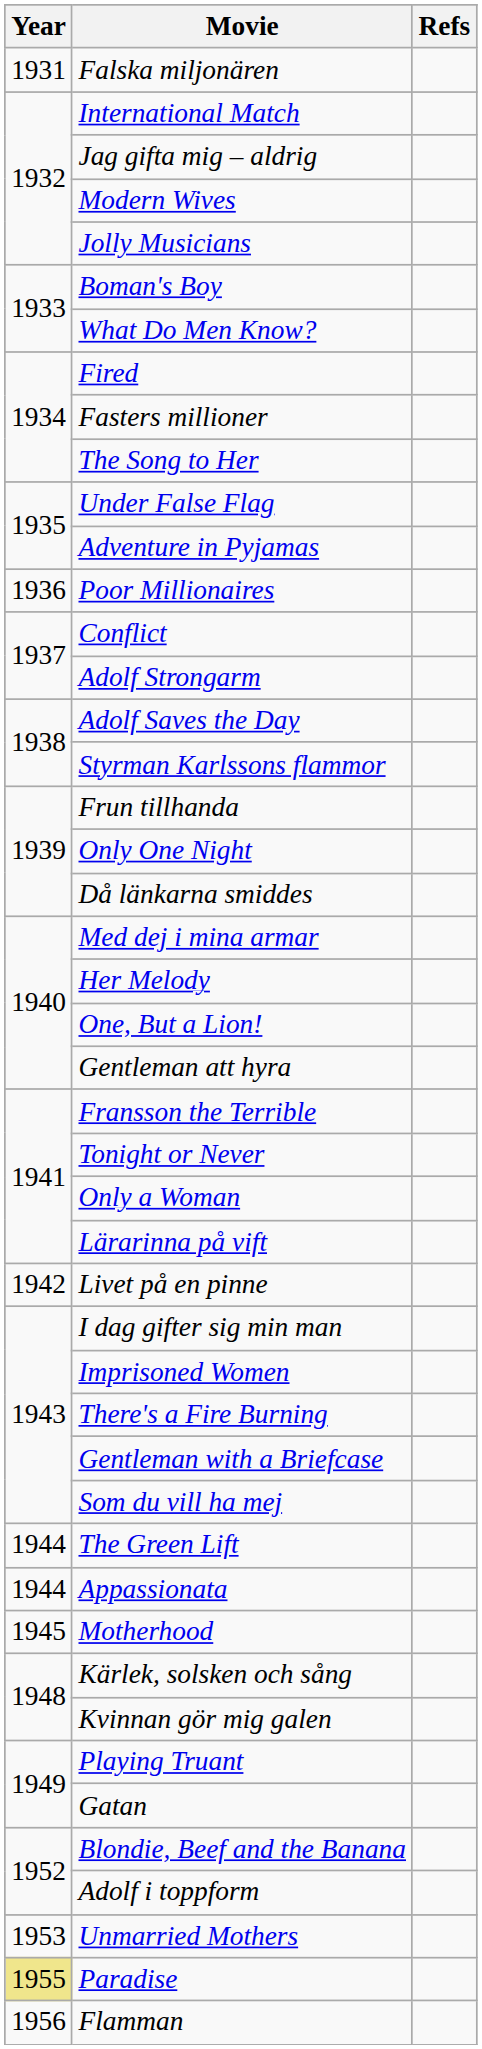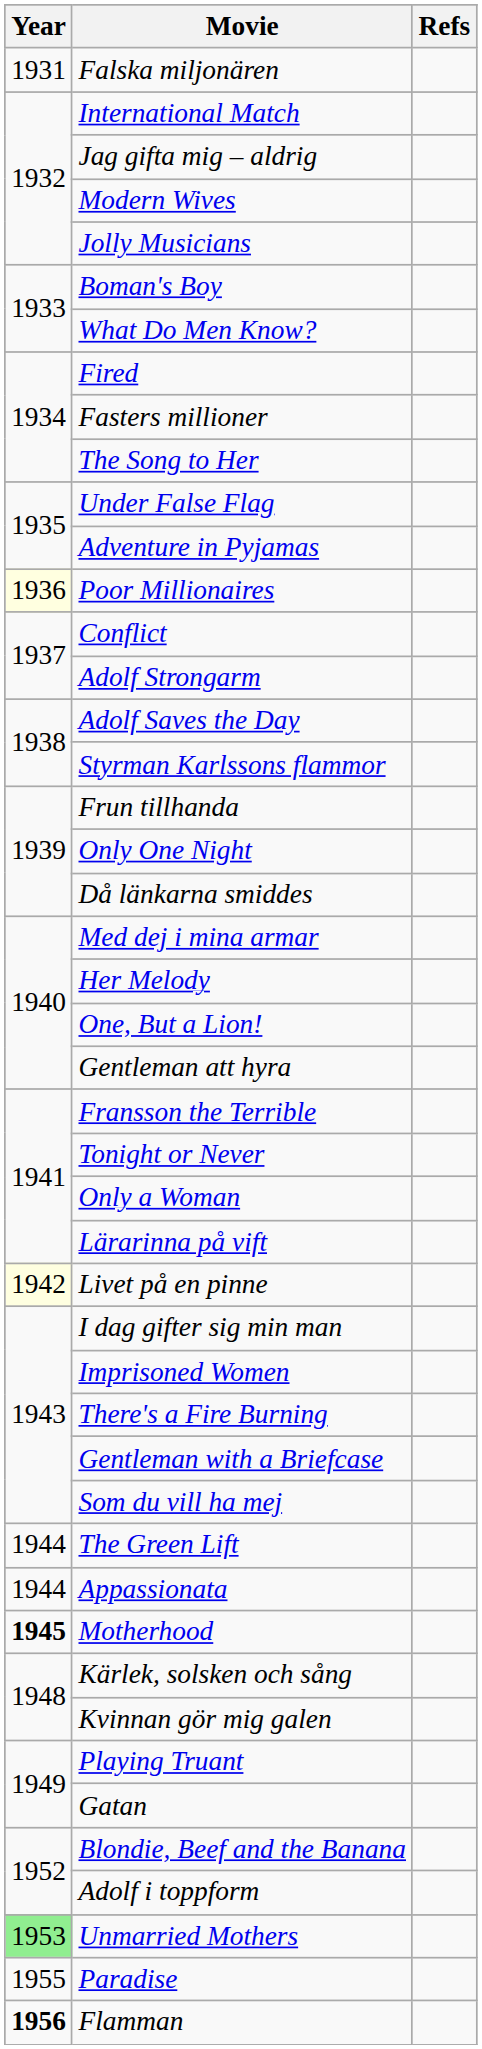(39, 590) no background -> (39, 590) lightyellow background
(39, 1284) no background -> (39, 1284) lightyellow background
(39, 1631) normal -> (39, 1631) bold
(39, 1935) no background -> (39, 1935) lightgreen background
(39, 1978) khaki background -> (39, 1978) no background
(39, 2022) normal -> (39, 2022) bold
